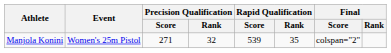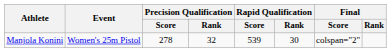(166, 40) 271 -> (166, 40) 278
(294, 40) 35 -> (294, 40) 30
